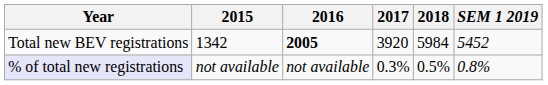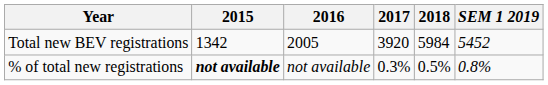(302, 42) bold -> (303, 42) normal
(96, 67) lavender background -> (96, 67) no background
(237, 67) normal -> (238, 67) bold
